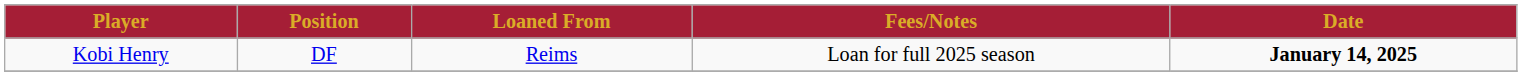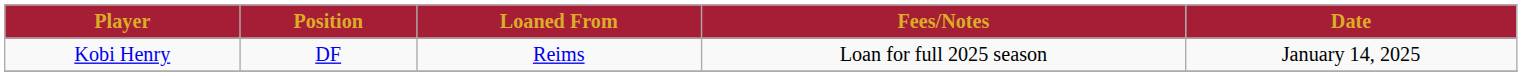(1343, 54) bold -> (1351, 54) normal
